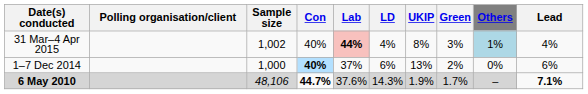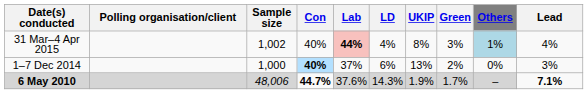(550, 65) 6% -> (550, 65) 3%
(272, 81) 48,106 -> (272, 81) 48,006
